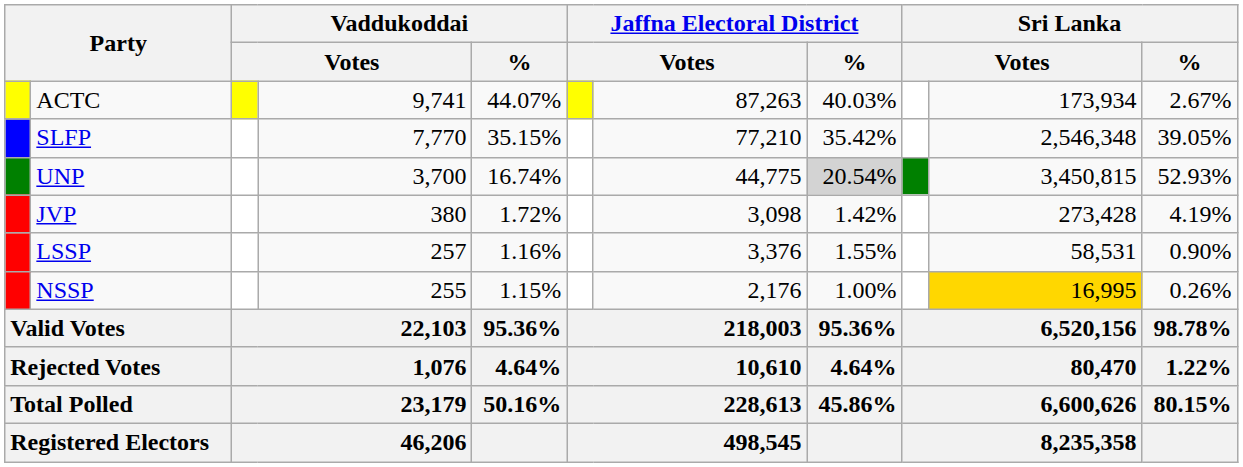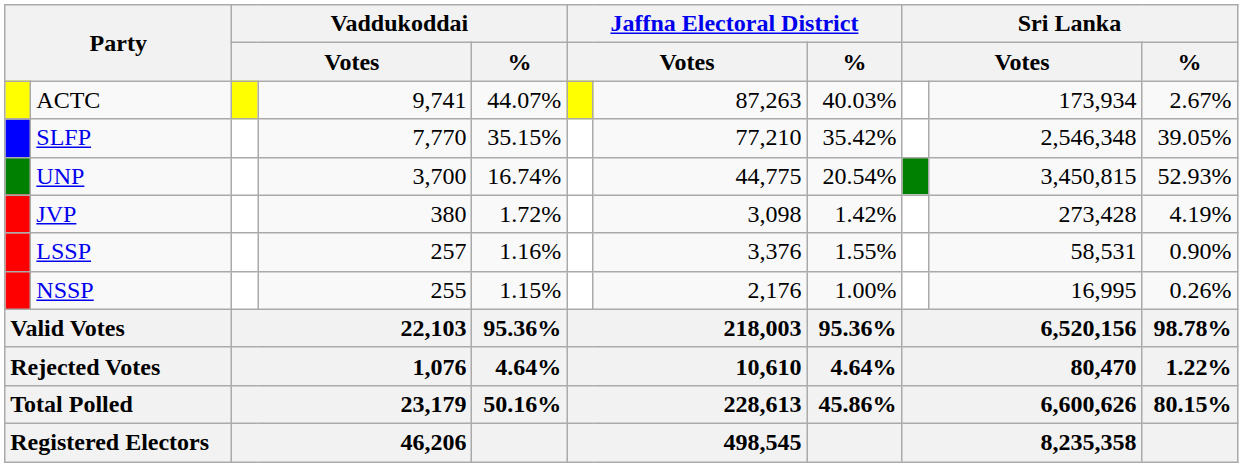(859, 175) lightgrey background -> (859, 175) no background
(1104, 289) gold background -> (1104, 289) no background
